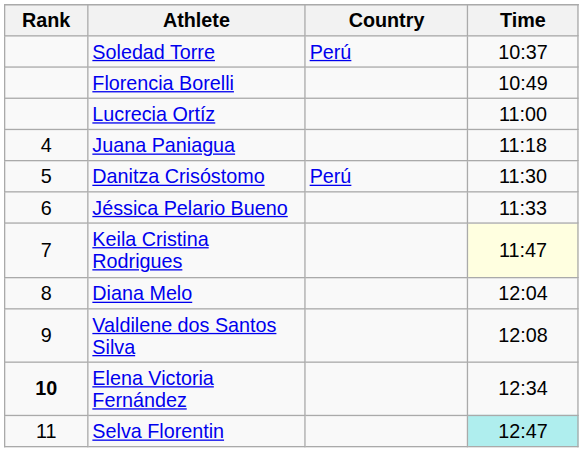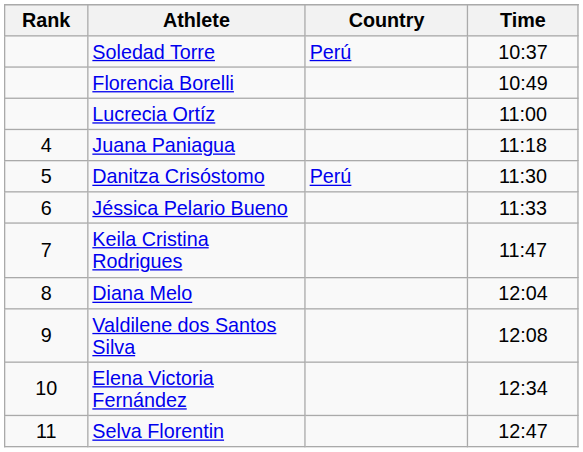(523, 250) lightyellow background -> (523, 250) no background
(46, 389) bold -> (46, 389) normal
(523, 431) paleturquoise background -> (523, 431) no background
